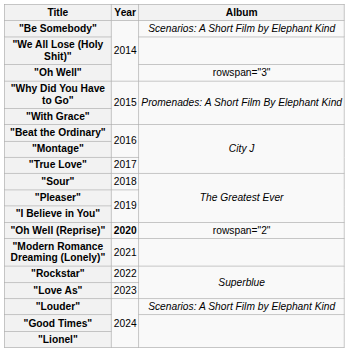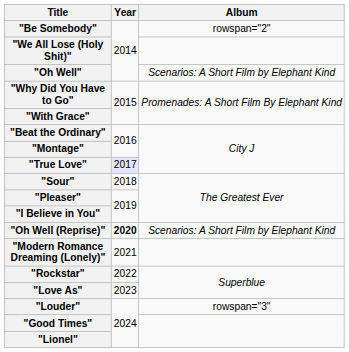(242, 28) Scenarios: A Short Film by Elephant Kind -> (242, 28) rowspan="2"
(242, 72) rowspan="3" -> (242, 72) Scenarios: A Short Film by Elephant Kind
(125, 165) no background -> (125, 165) lavender background
(242, 230) rowspan="2" -> (242, 230) Scenarios: A Short Film by Elephant Kind
(242, 307) Scenarios: A Short Film by Elephant Kind -> (242, 307) rowspan="3"
